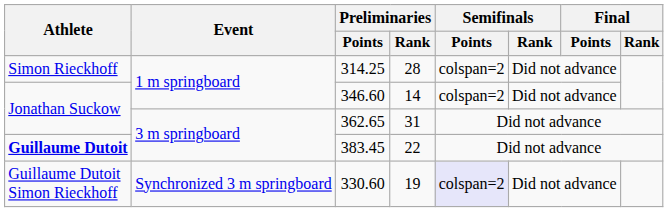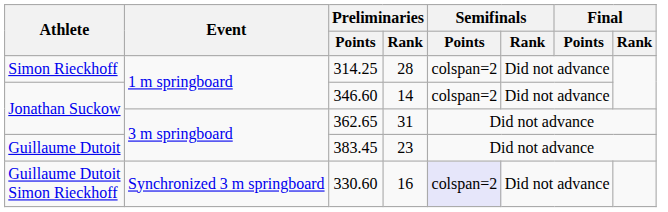(68, 148) bold -> (64, 148) normal
(412, 148) 22 -> (405, 148) 23
(412, 184) 19 -> (405, 184) 16
